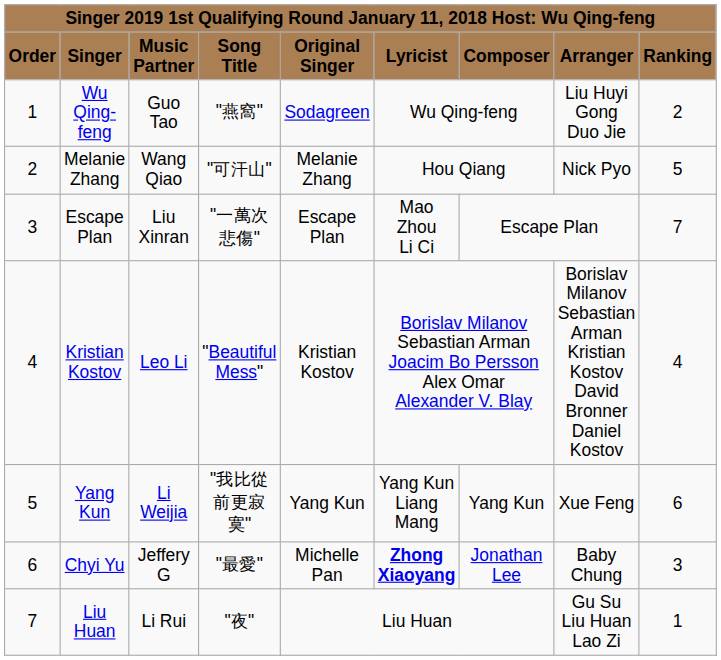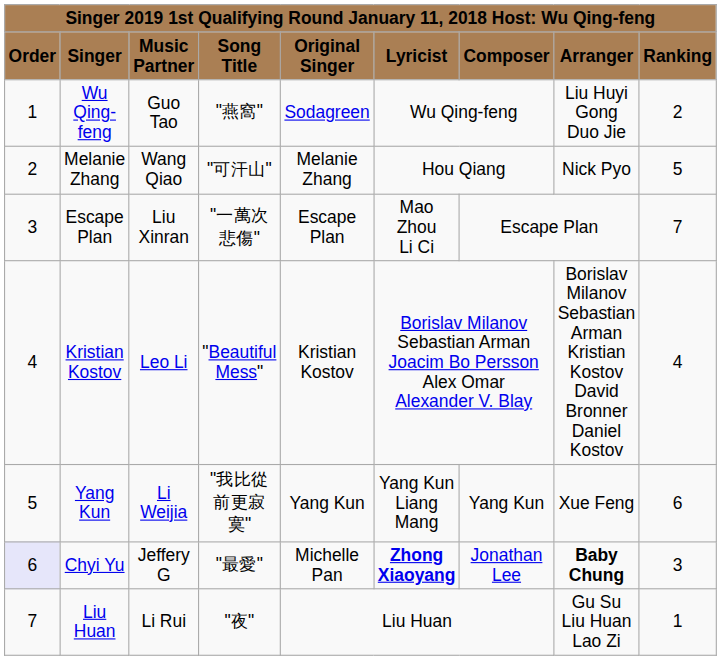(32, 565) no background -> (32, 565) lavender background
(596, 565) normal -> (596, 565) bold
